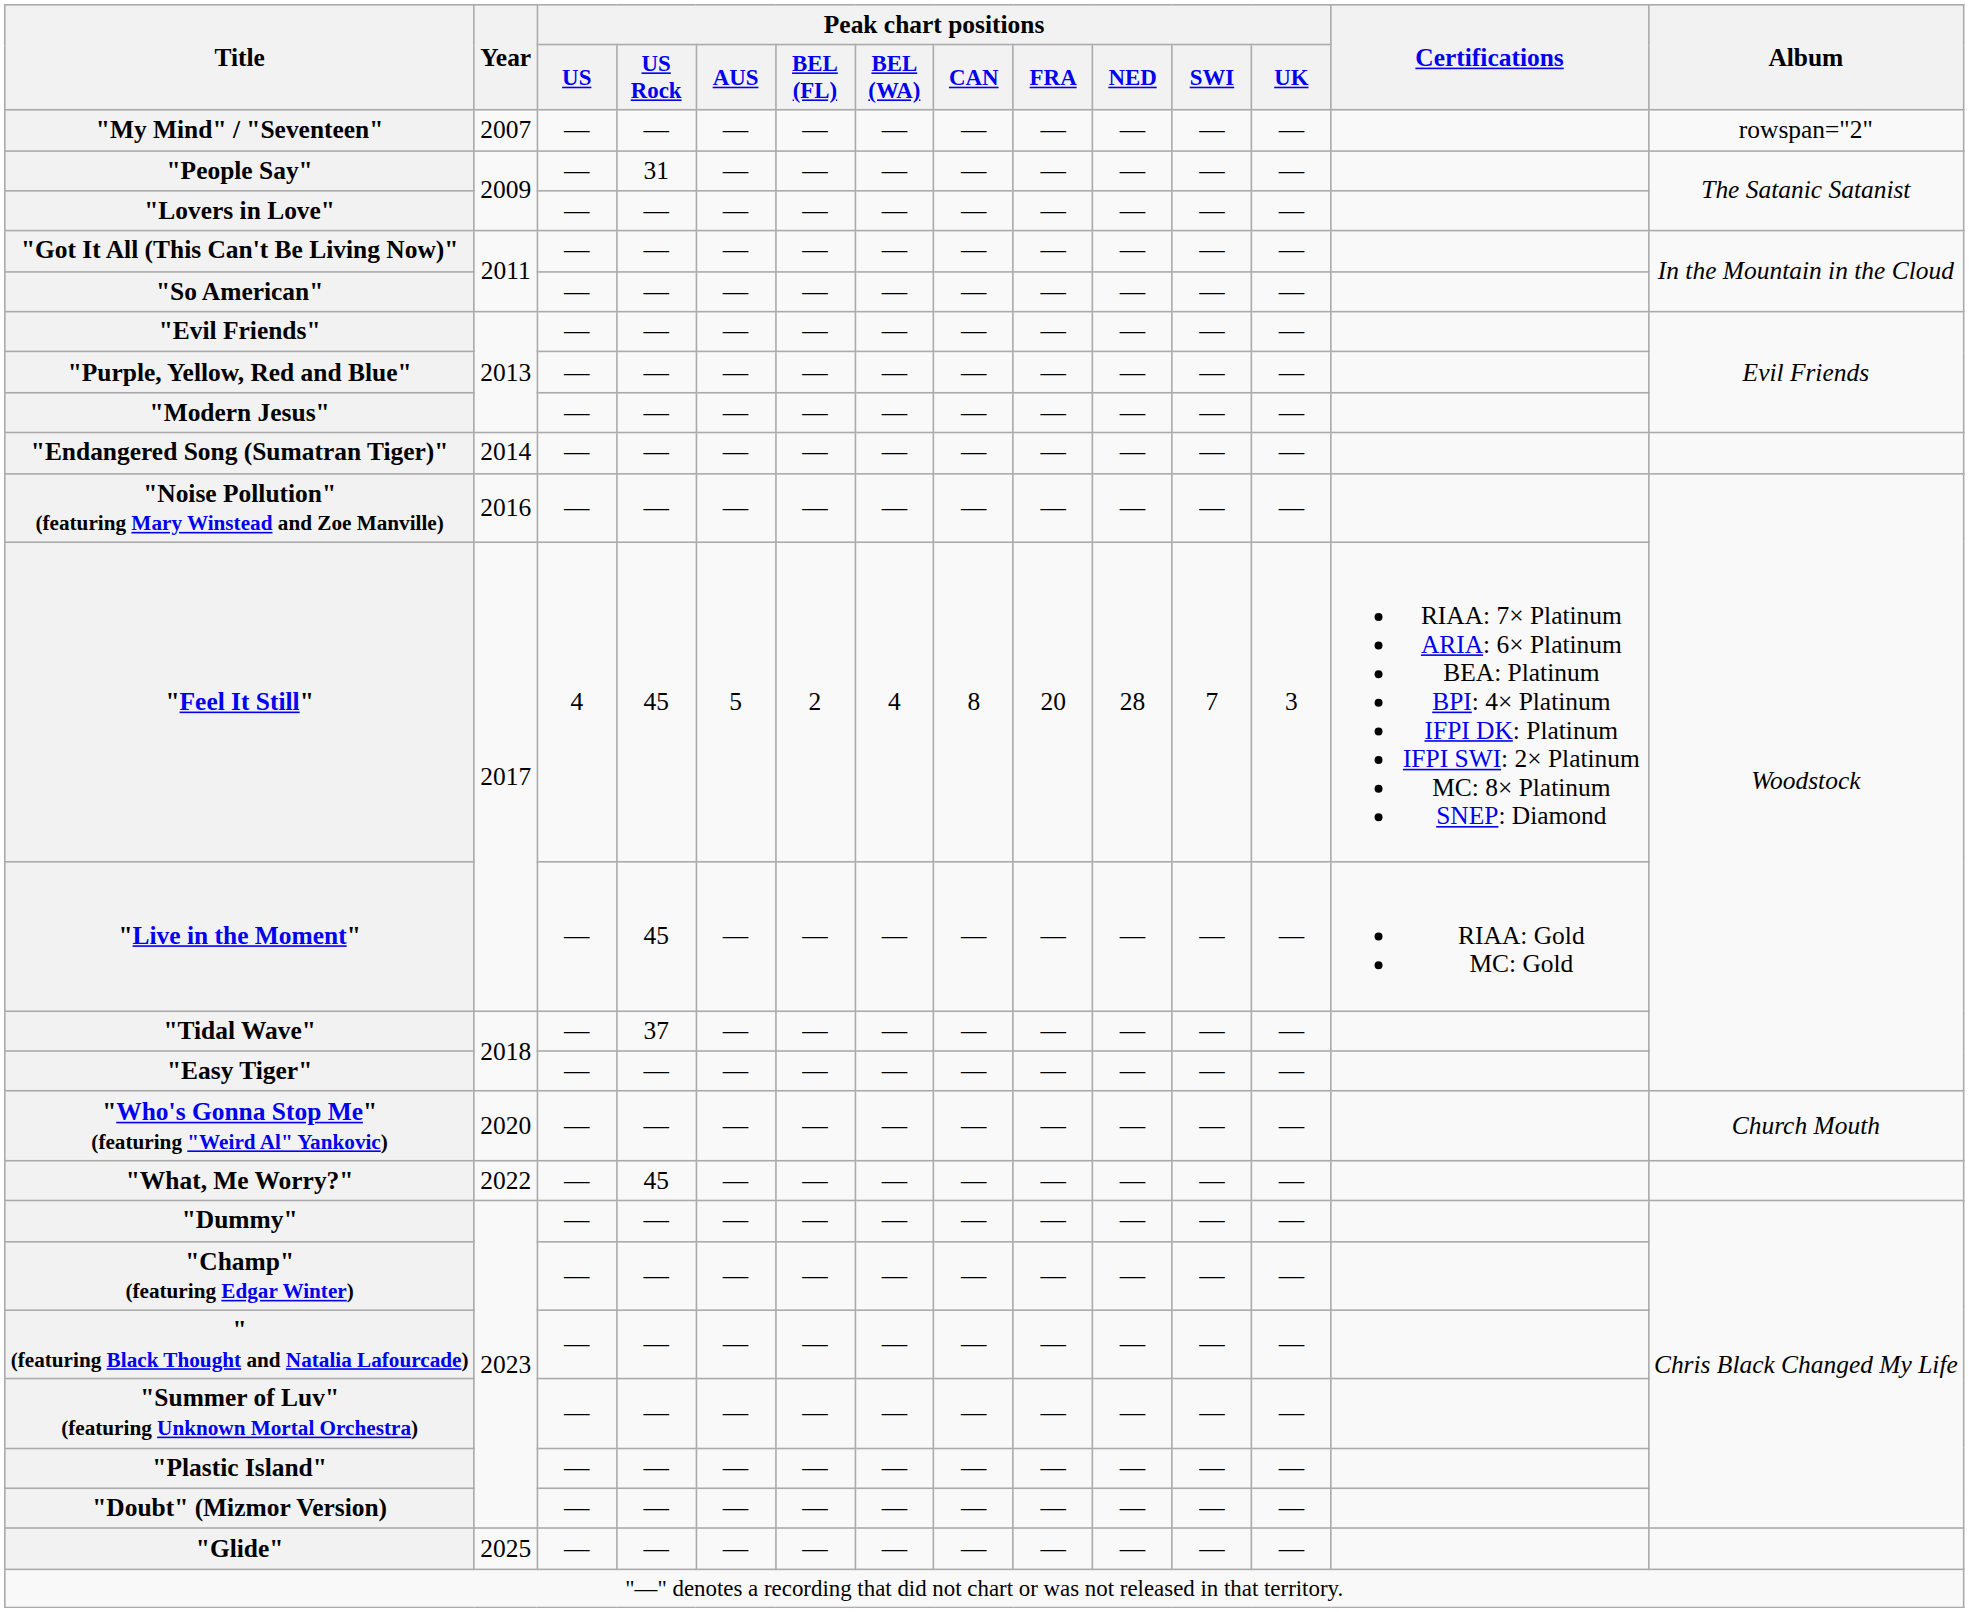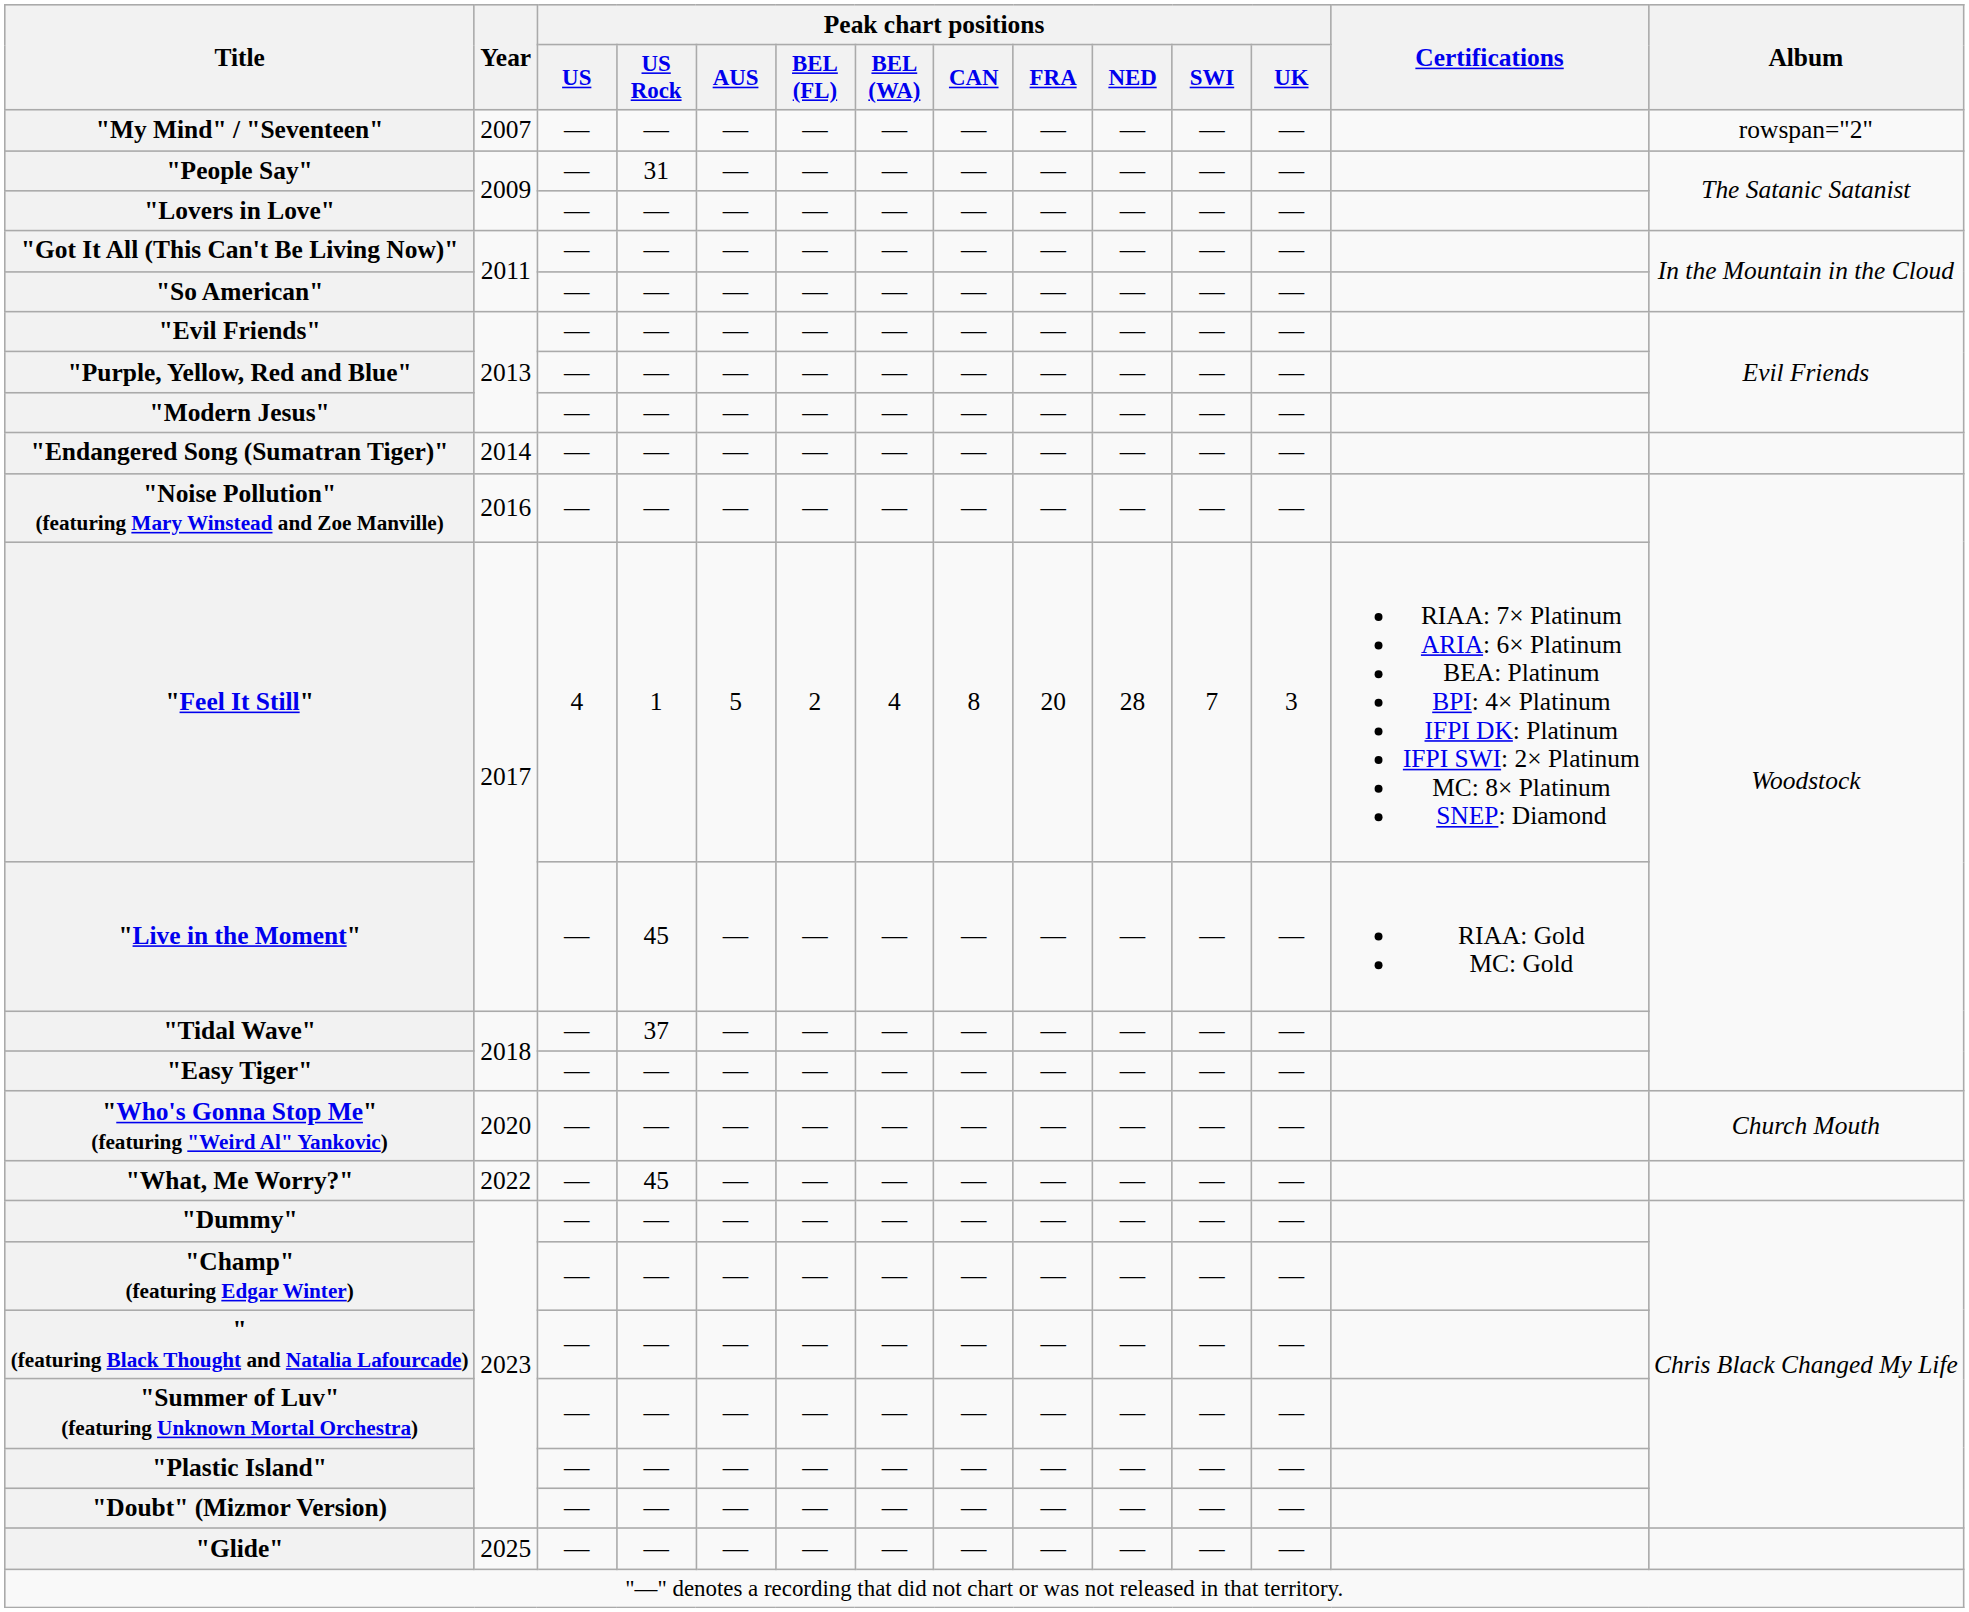(656, 701) 45 -> (656, 701) 1
